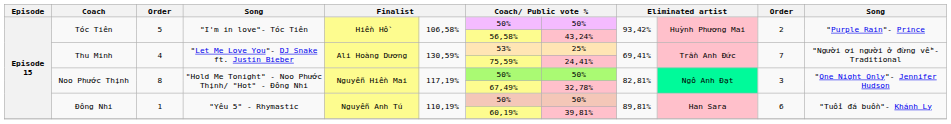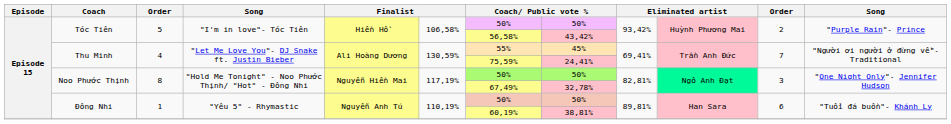(579, 36) 43,24% -> (579, 36) 43,42%
(504, 49) 53% -> (504, 49) 55%
(579, 49) 25% -> (579, 49) 45%
(579, 112) 39,81% -> (579, 112) 38,81%
